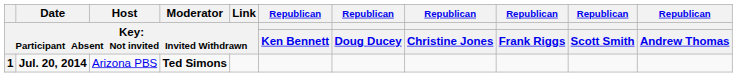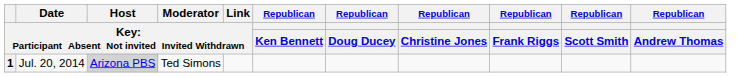(53, 63) bold -> (52, 63) normal
(125, 63) no background -> (123, 63) lightgrey background
(195, 63) bold -> (191, 63) normal
